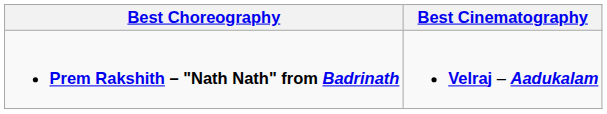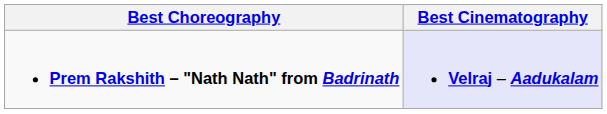(503, 79) no background -> (503, 79) lavender background
